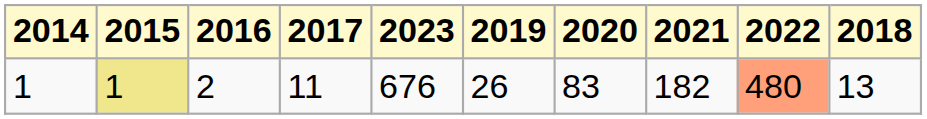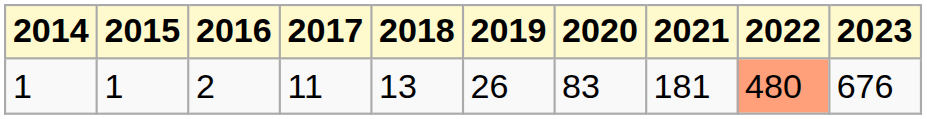columns swapped: (875, 31) <-> (417, 31)
(114, 85) khaki background -> (114, 85) no background
(682, 85) 182 -> (682, 85) 181
